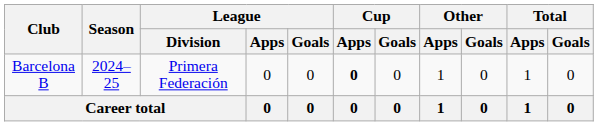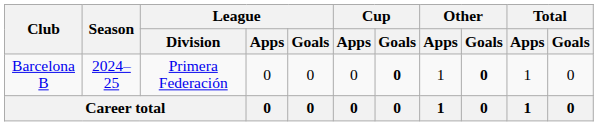(354, 74) bold -> (354, 74) normal
(397, 74) normal -> (397, 74) bold
(484, 74) normal -> (484, 74) bold
